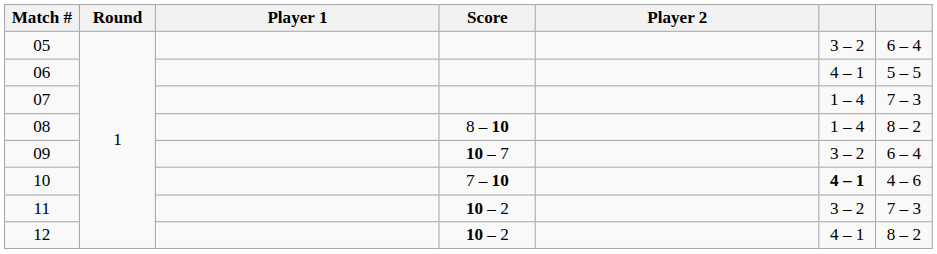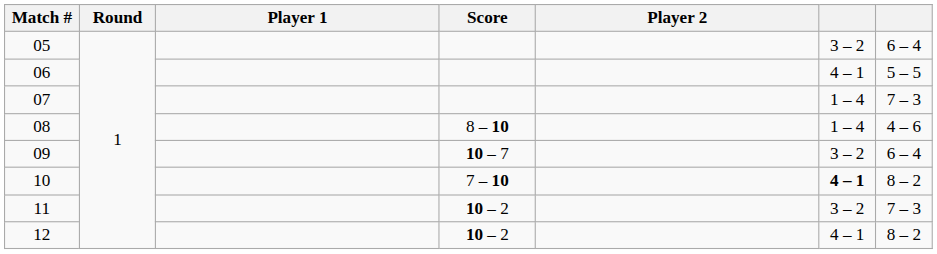(904, 126) 8 – 2 -> (904, 126) 4 – 6
(904, 180) 4 – 6 -> (904, 180) 8 – 2
